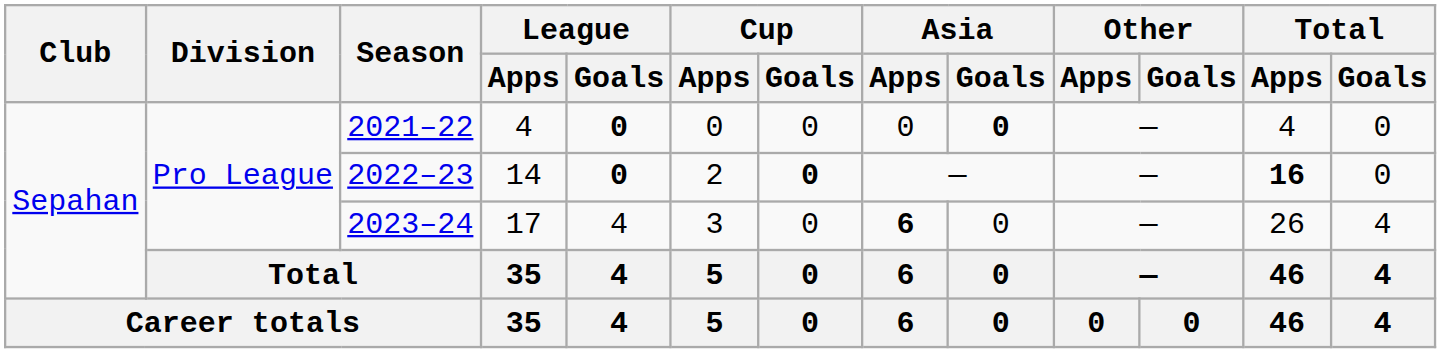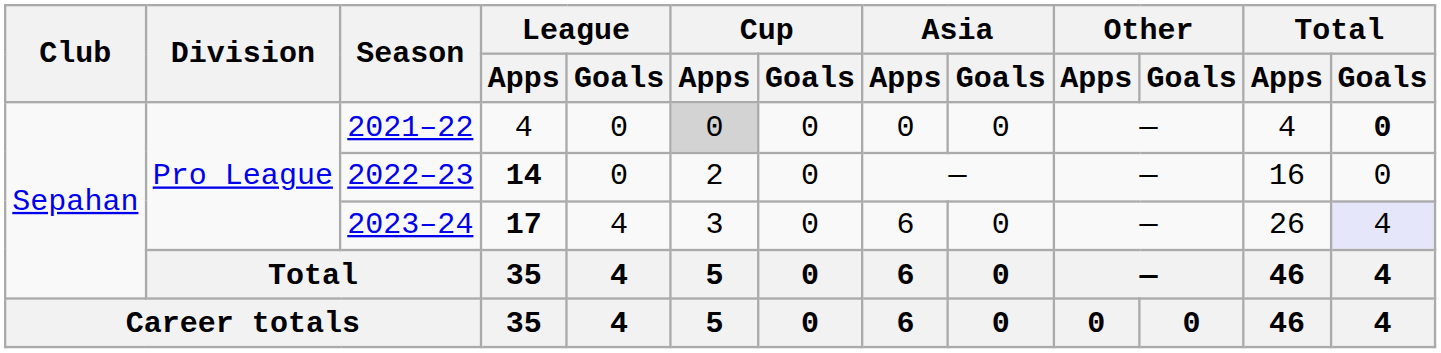(619, 128) bold -> (619, 128) normal
(715, 128) no background -> (715, 128) lightgrey background
(1001, 128) bold -> (1001, 128) normal
(1382, 128) normal -> (1382, 128) bold
(524, 176) normal -> (524, 176) bold
(619, 176) bold -> (619, 176) normal
(810, 176) bold -> (810, 176) normal
(1287, 176) bold -> (1287, 176) normal
(524, 225) normal -> (524, 225) bold
(905, 225) bold -> (905, 225) normal
(1382, 225) no background -> (1382, 225) lavender background
